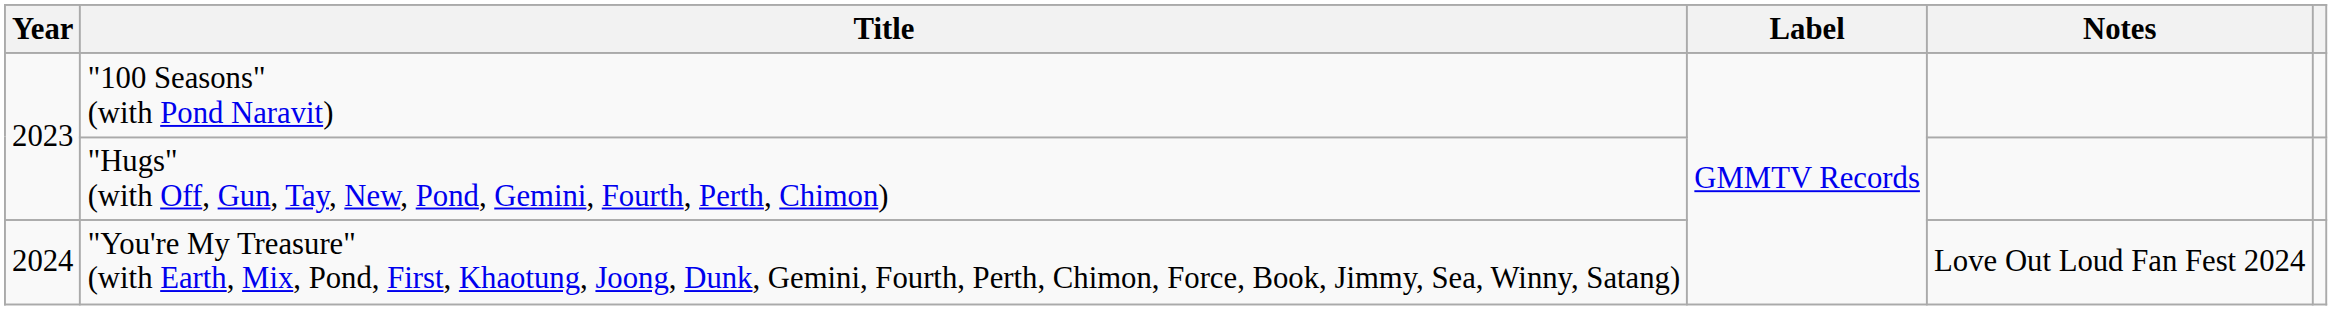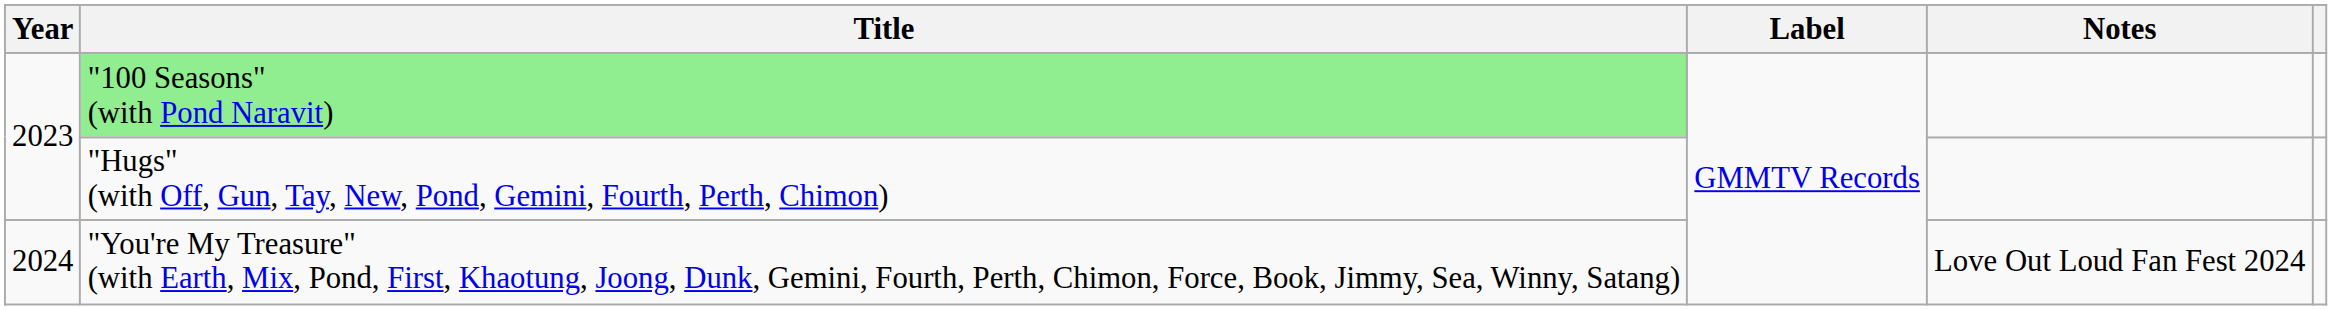(211, 94) no background -> (211, 94) lightgreen background
